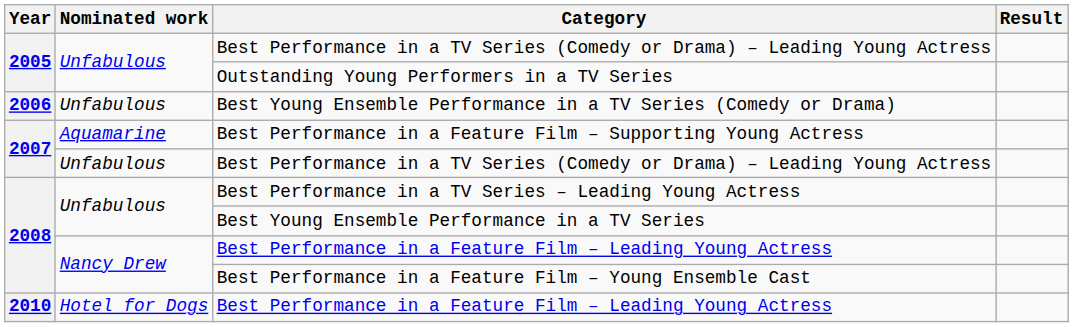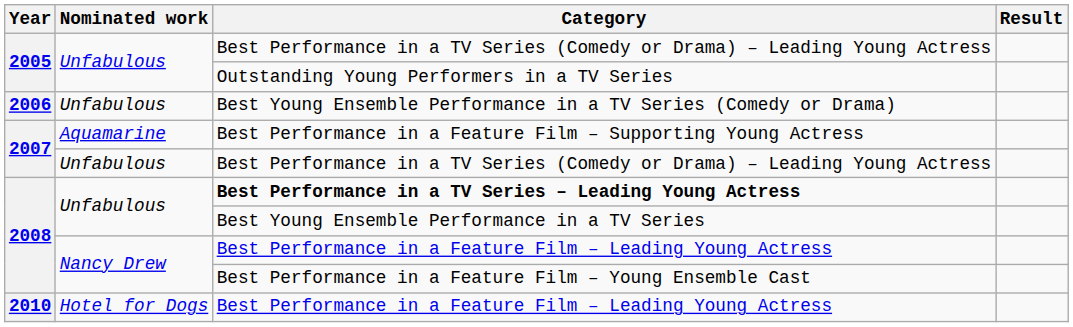(508, 192) normal -> (508, 192) bold
